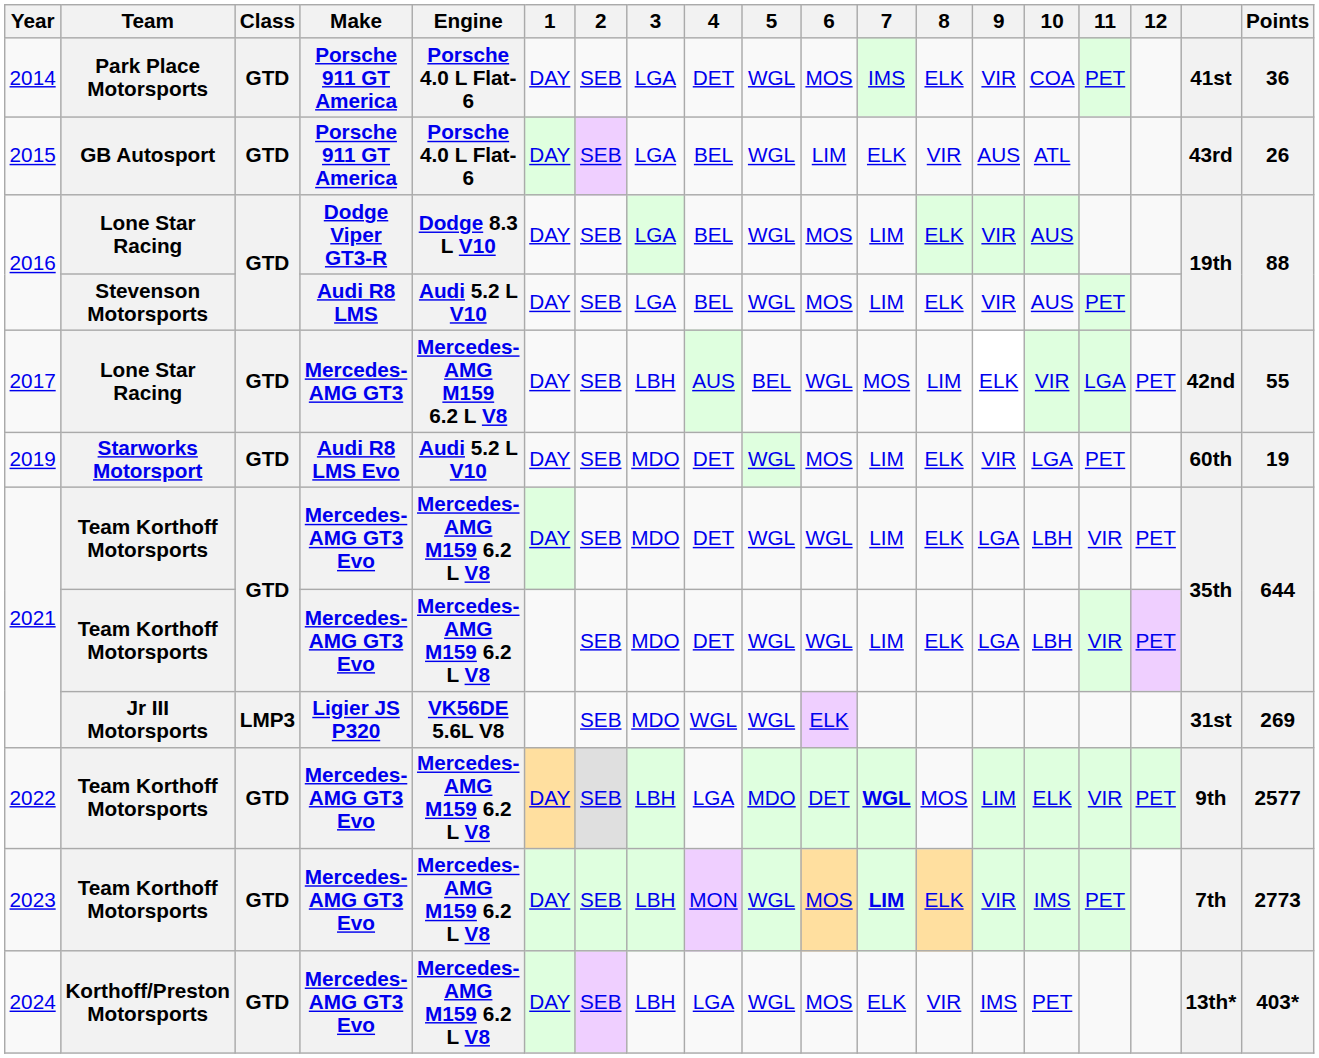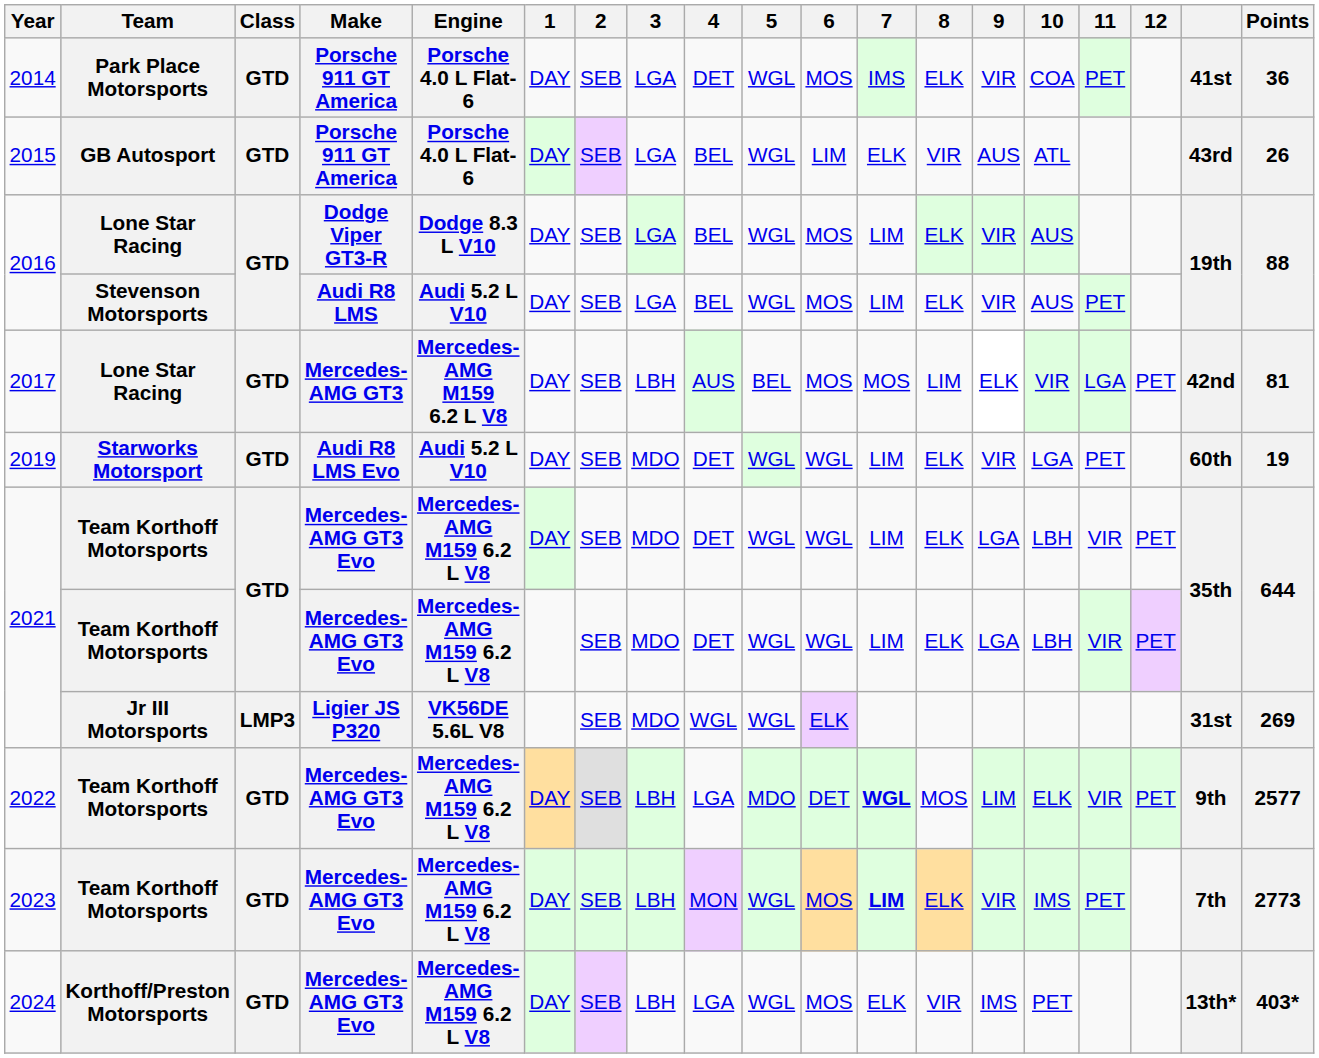(829, 381) WGL -> (829, 381) MOS
(1278, 381) 55 -> (1278, 381) 81
(829, 460) MOS -> (829, 460) WGL
